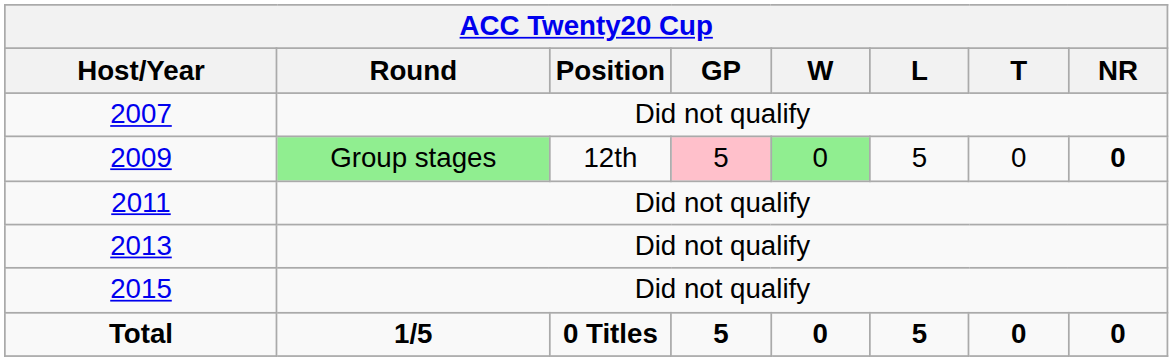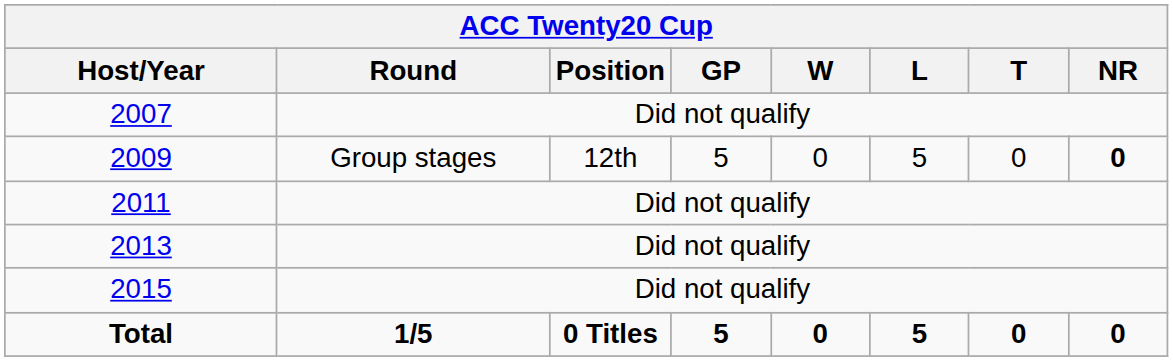(413, 158) lightgreen background -> (413, 158) no background
(721, 158) pink background -> (721, 158) no background
(820, 158) lightgreen background -> (820, 158) no background
